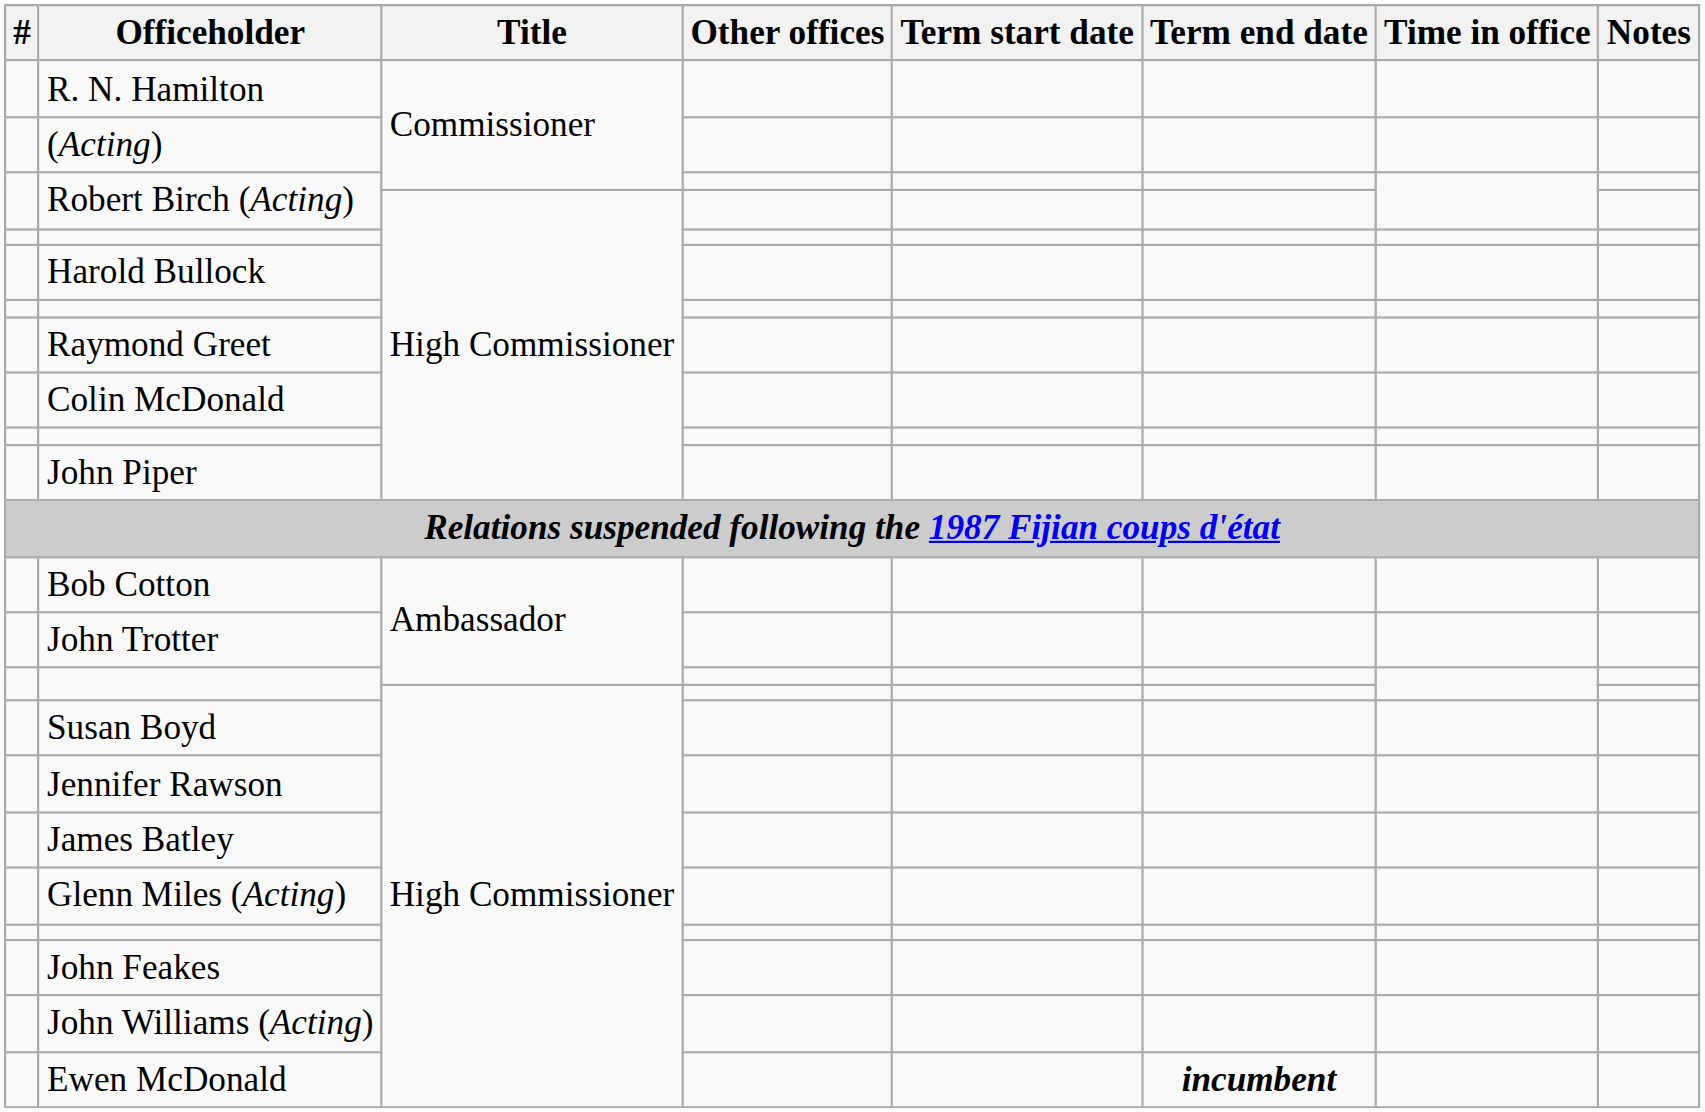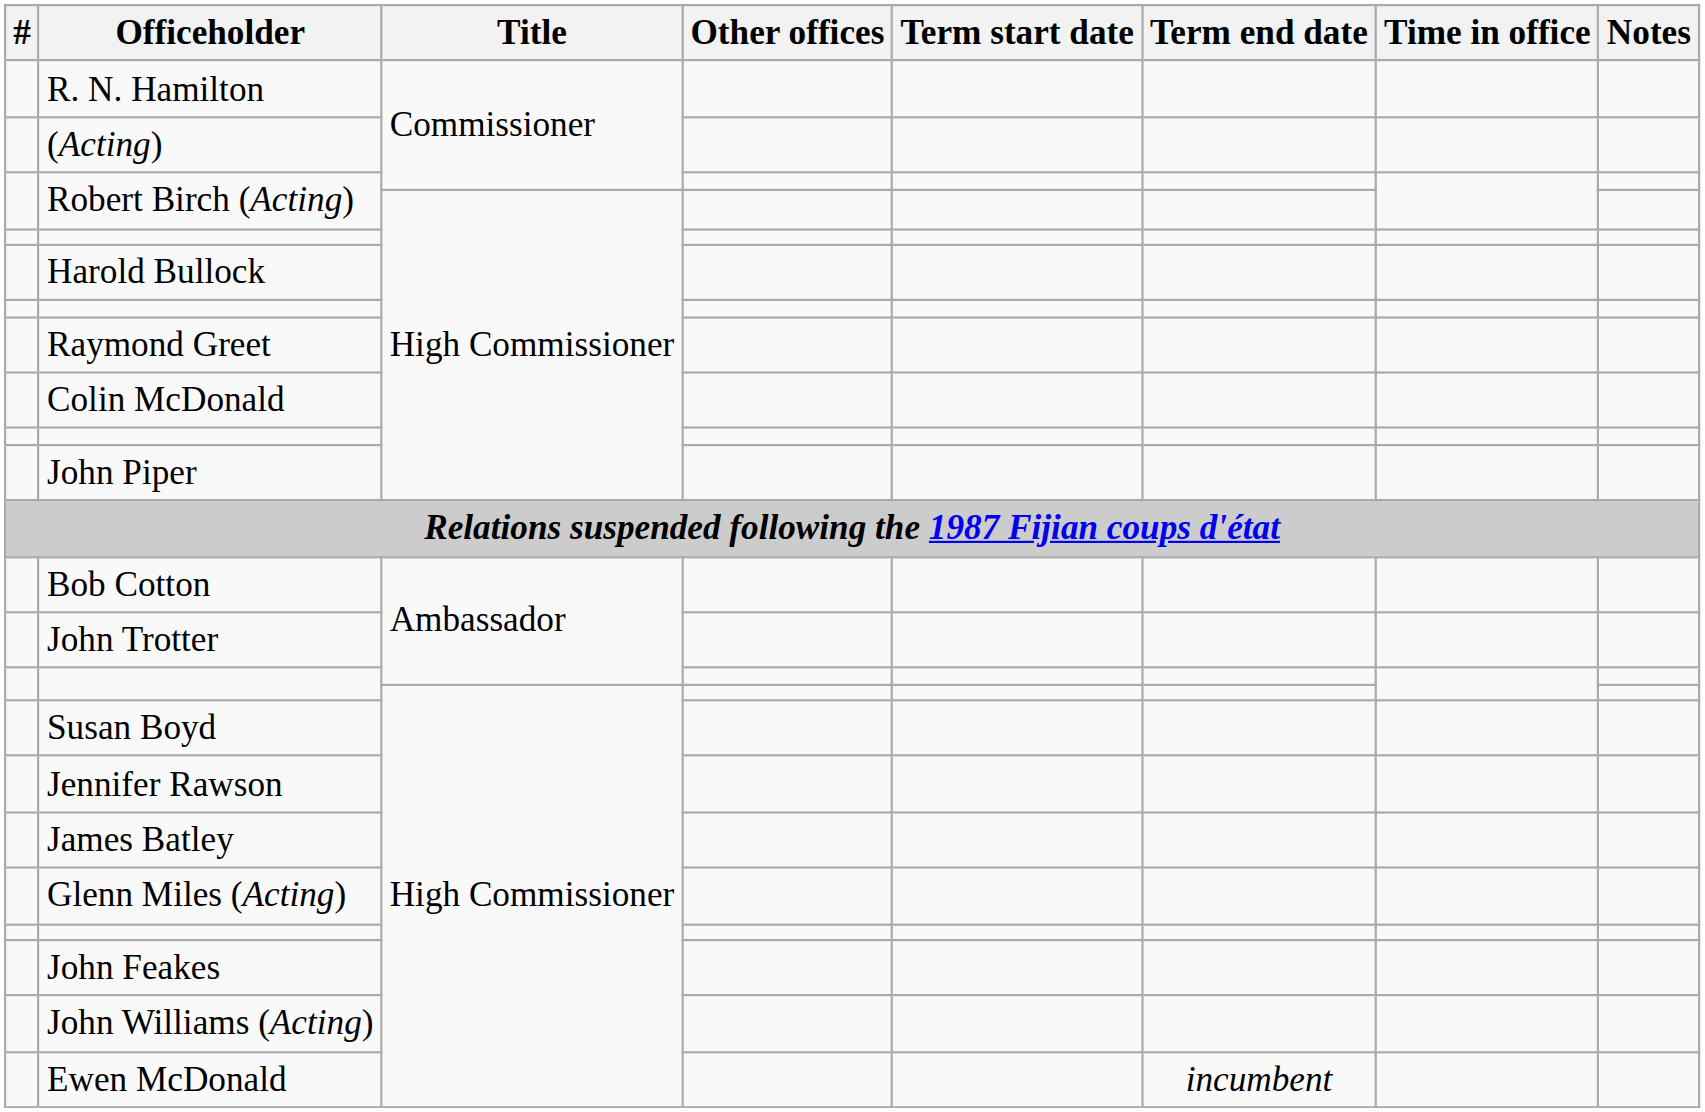(1259, 1078) bold -> (1259, 1078) normal
